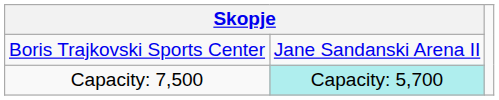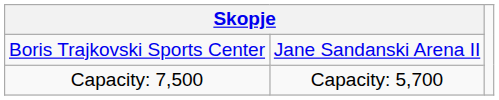(377, 79) paleturquoise background -> (377, 79) no background
